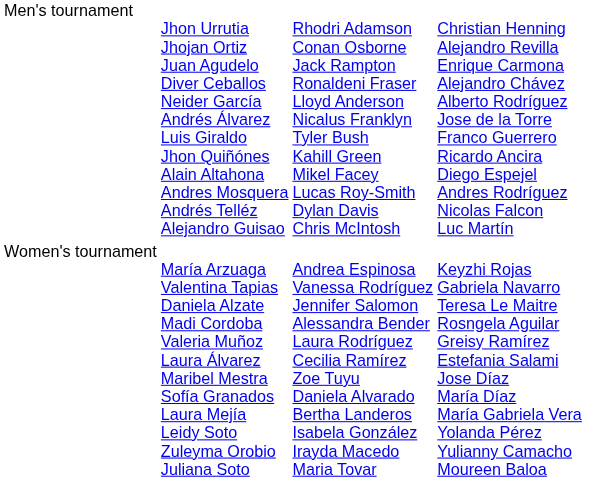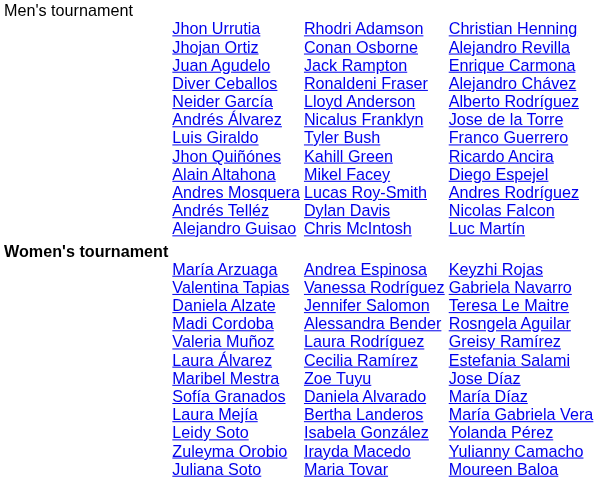(80, 251) normal -> (86, 251) bold
